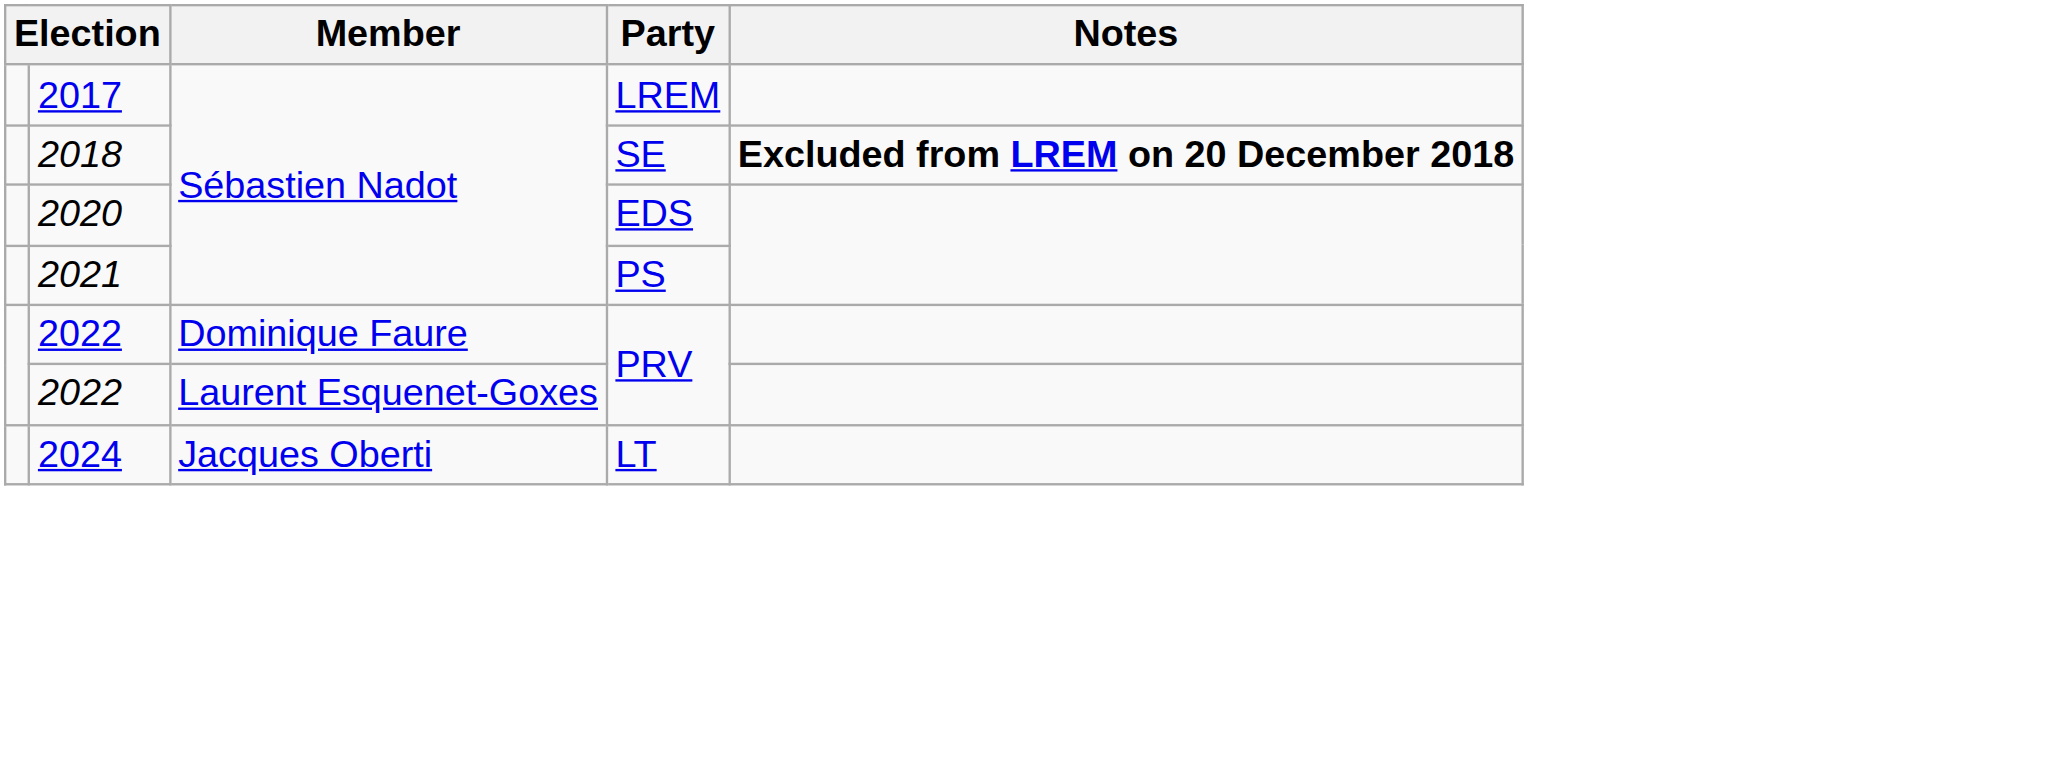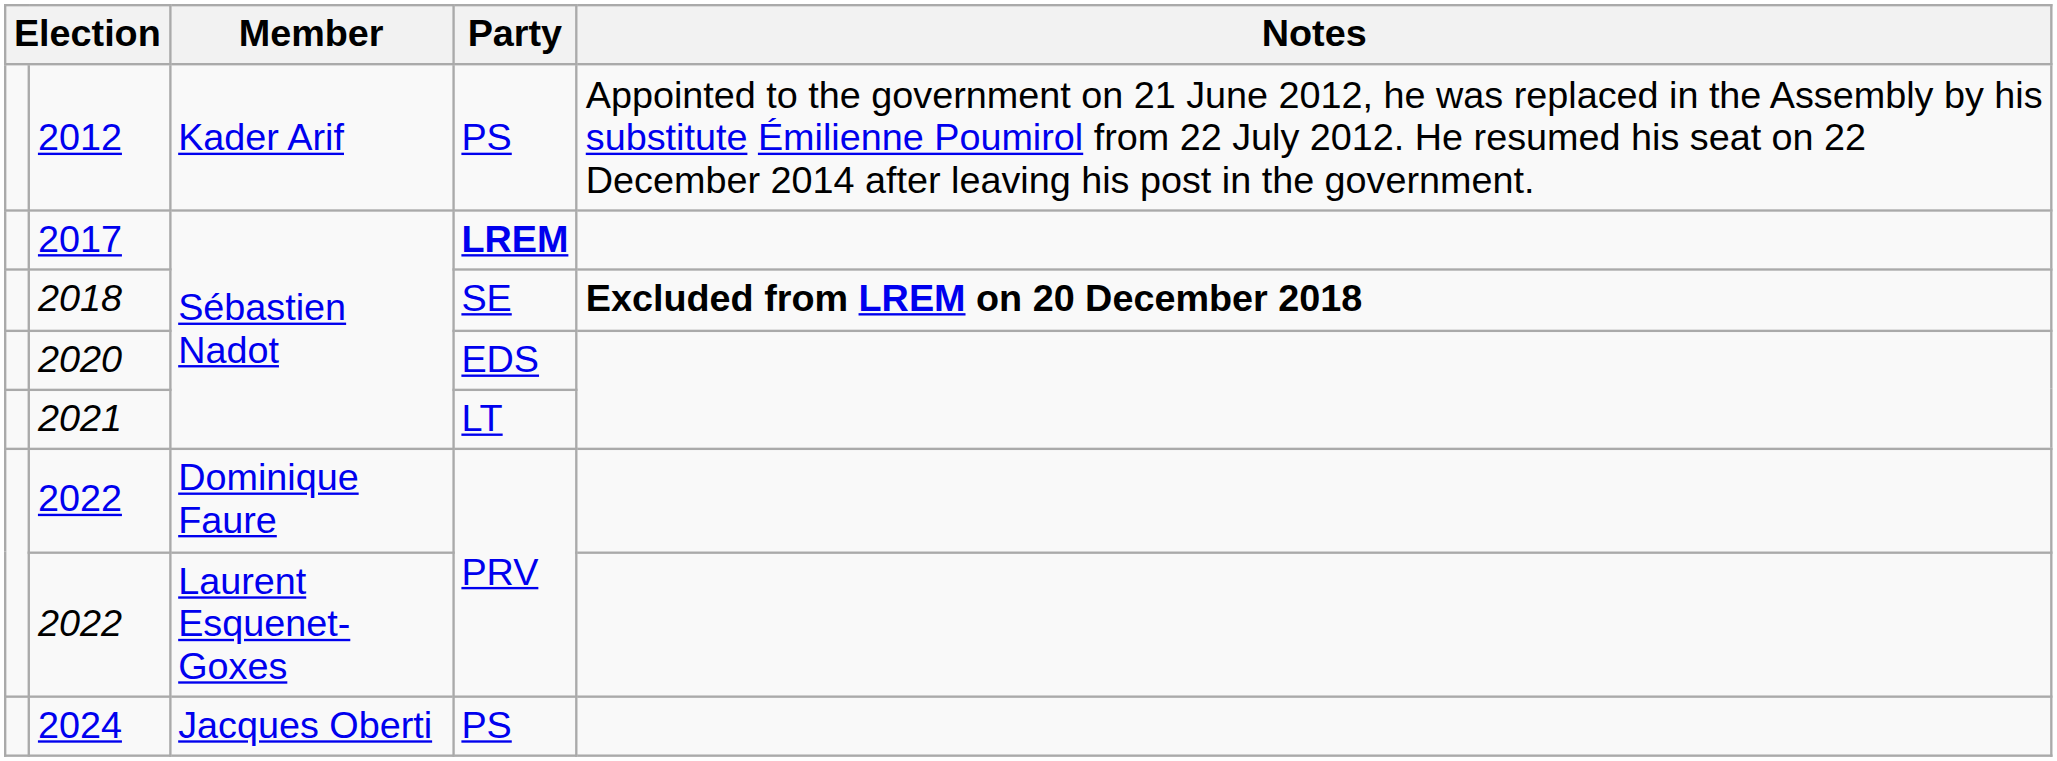+ row: (80, 136)
(668, 94) normal -> (515, 239) bold
(641, 273) PS -> (482, 418) LT
(636, 453) LT -> (487, 725) PS
